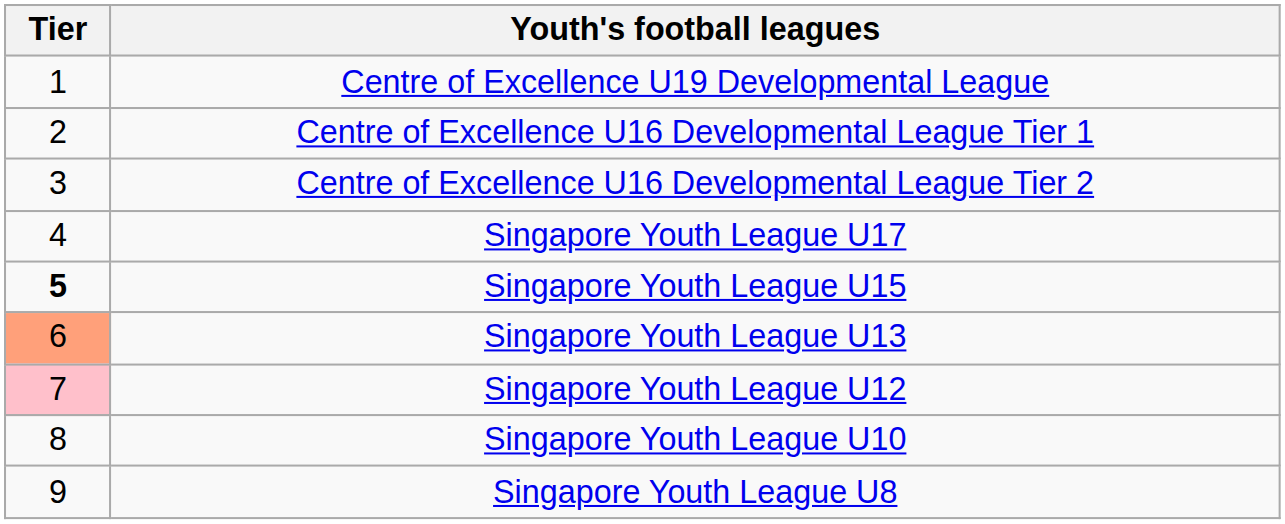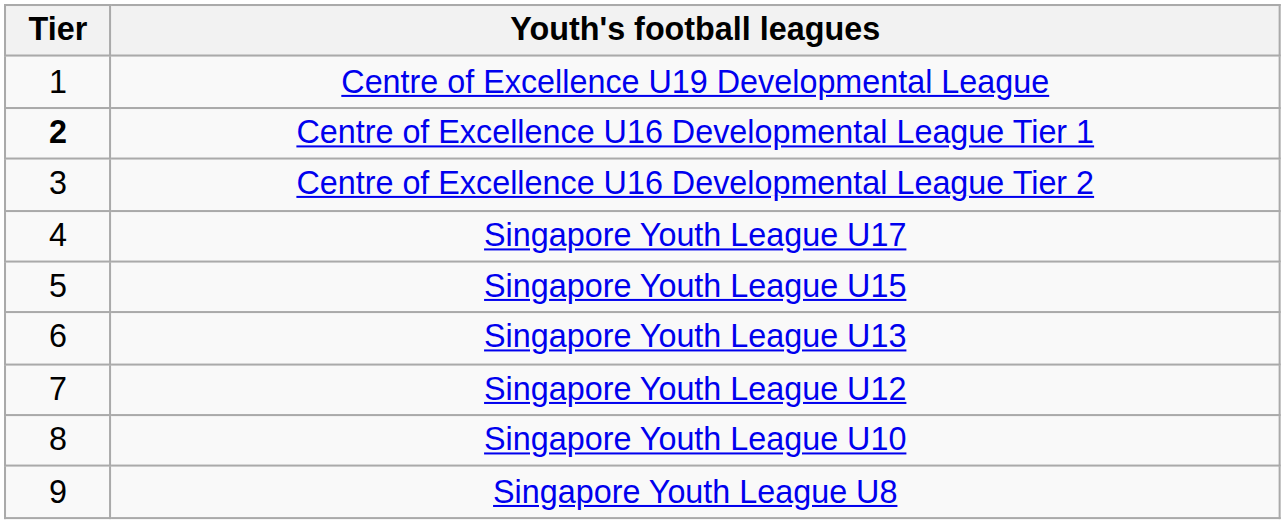(58, 132) normal -> (58, 132) bold
(58, 286) bold -> (58, 286) normal
(58, 337) lightsalmon background -> (58, 337) no background
(58, 388) pink background -> (58, 388) no background
